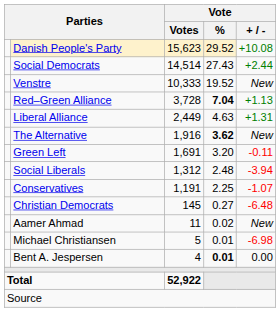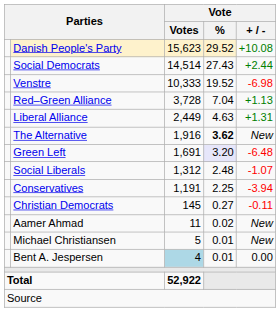(262, 83) New -> (260, 83) -6.98
(223, 100) bold -> (223, 100) normal
(223, 153) no background -> (223, 153) lavender background
(261, 153) -0.11 -> (260, 153) -6.48
(260, 170) -3.94 -> (260, 170) -1.07
(260, 188) -1.07 -> (260, 188) -3.94
(260, 205) -6.48 -> (261, 205) -0.11
(260, 240) -6.98 -> (262, 240) New
(198, 258) no background -> (198, 258) lightblue background
(223, 258) bold -> (223, 258) normal
